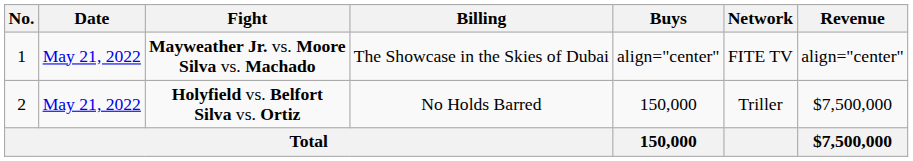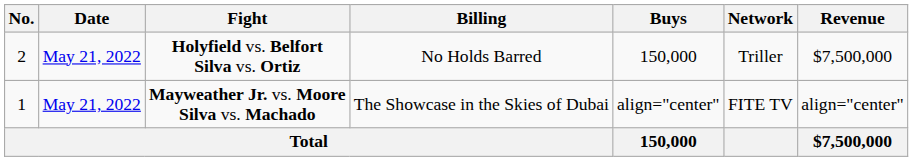rows swapped: (247, 56) <-> (247, 103)
